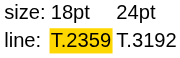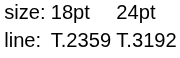(81, 40) gold background -> (81, 40) no background
